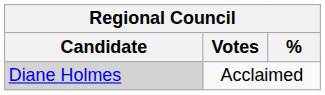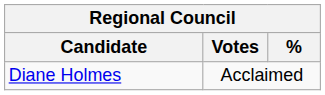(65, 75) lightgrey background -> (65, 75) no background
